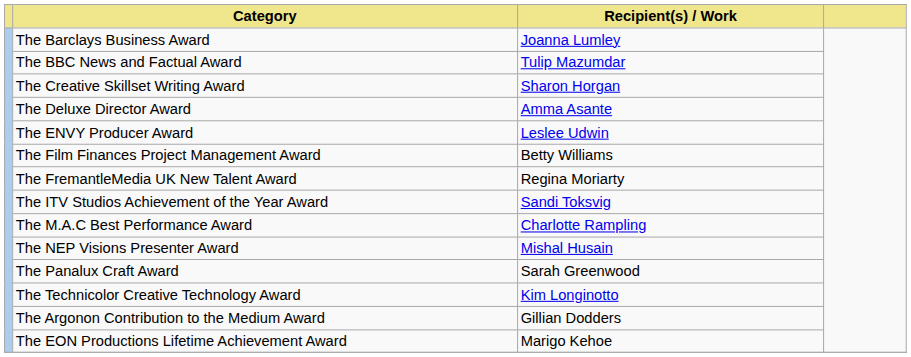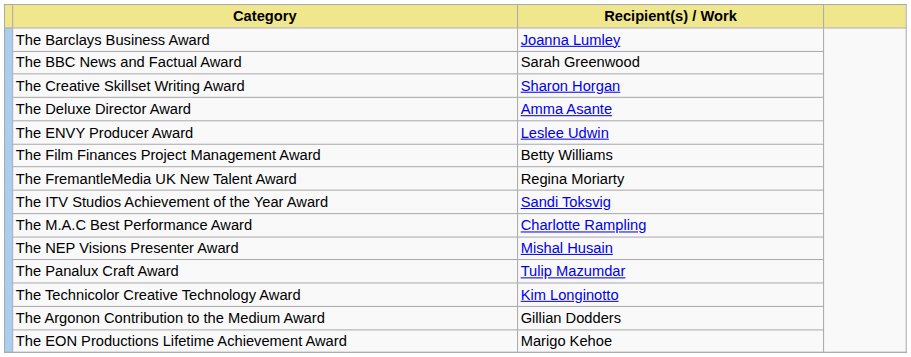(573, 63) Tulip Mazumdar -> (580, 63) Sarah Greenwood
(580, 272) Sarah Greenwood -> (573, 272) Tulip Mazumdar
